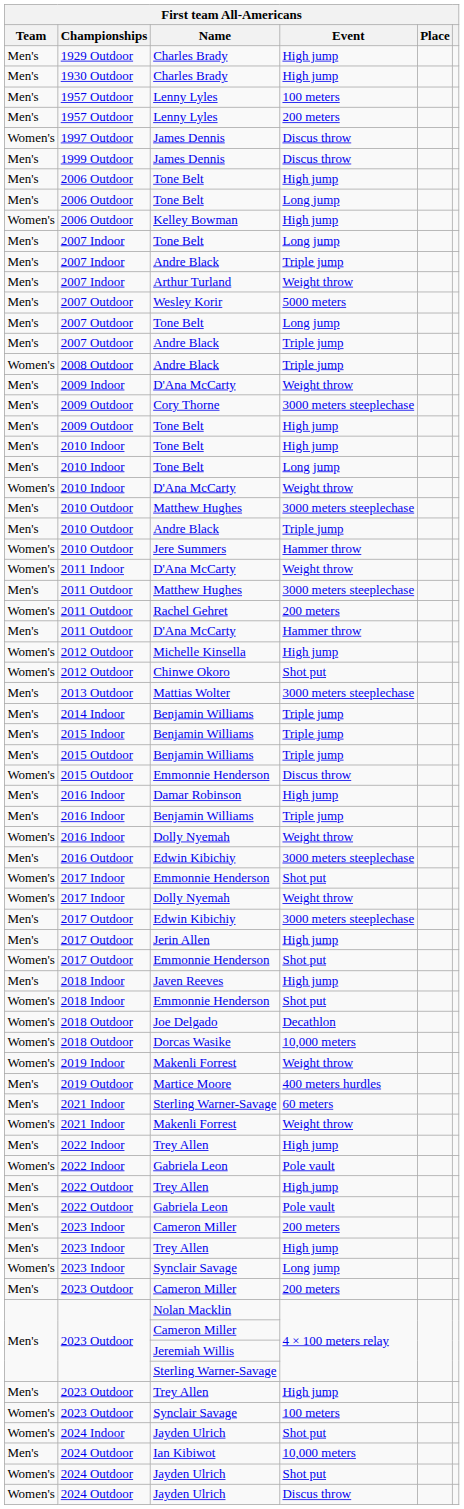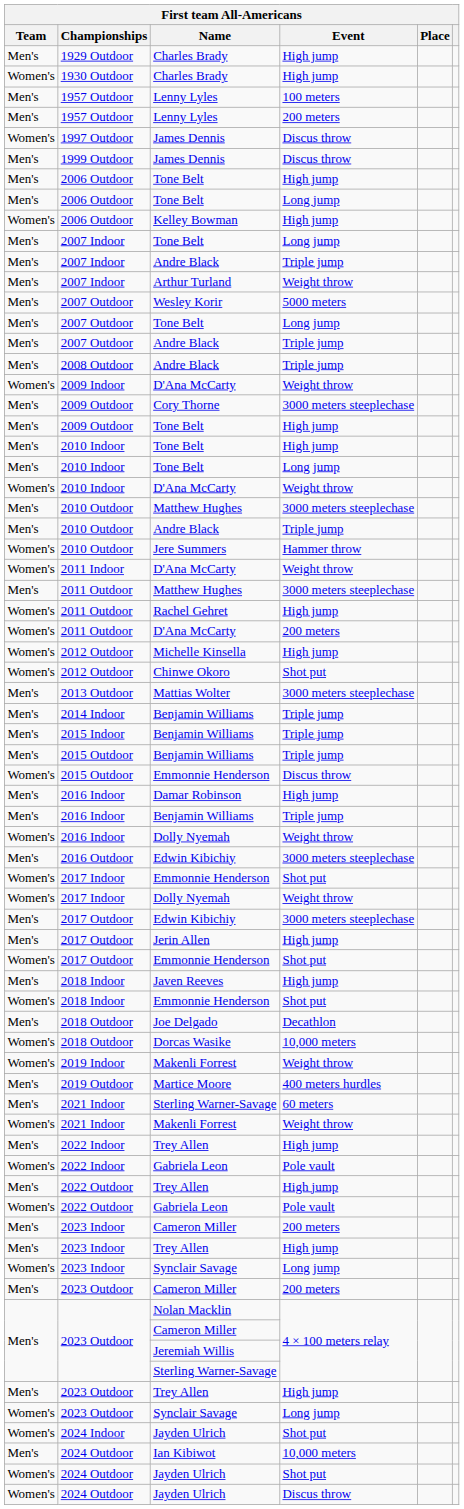(23, 76) Men's -> (31, 76) Women's
(31, 364) Women's -> (23, 364) Men's
(23, 384) Men's -> (31, 384) Women's
(311, 610) 200 meters -> (310, 610) High jump
(23, 631) Men's -> (31, 631) Women's
(322, 631) Hammer throw -> (311, 631) 200 meters
(31, 1021) Women's -> (23, 1021) Men's
(23, 1206) Men's -> (31, 1206) Women's
(311, 1412) 100 meters -> (311, 1412) Long jump
